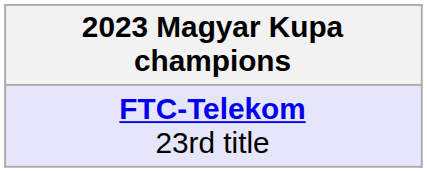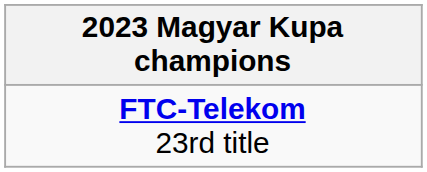(213, 125) lavender background -> (213, 125) no background
